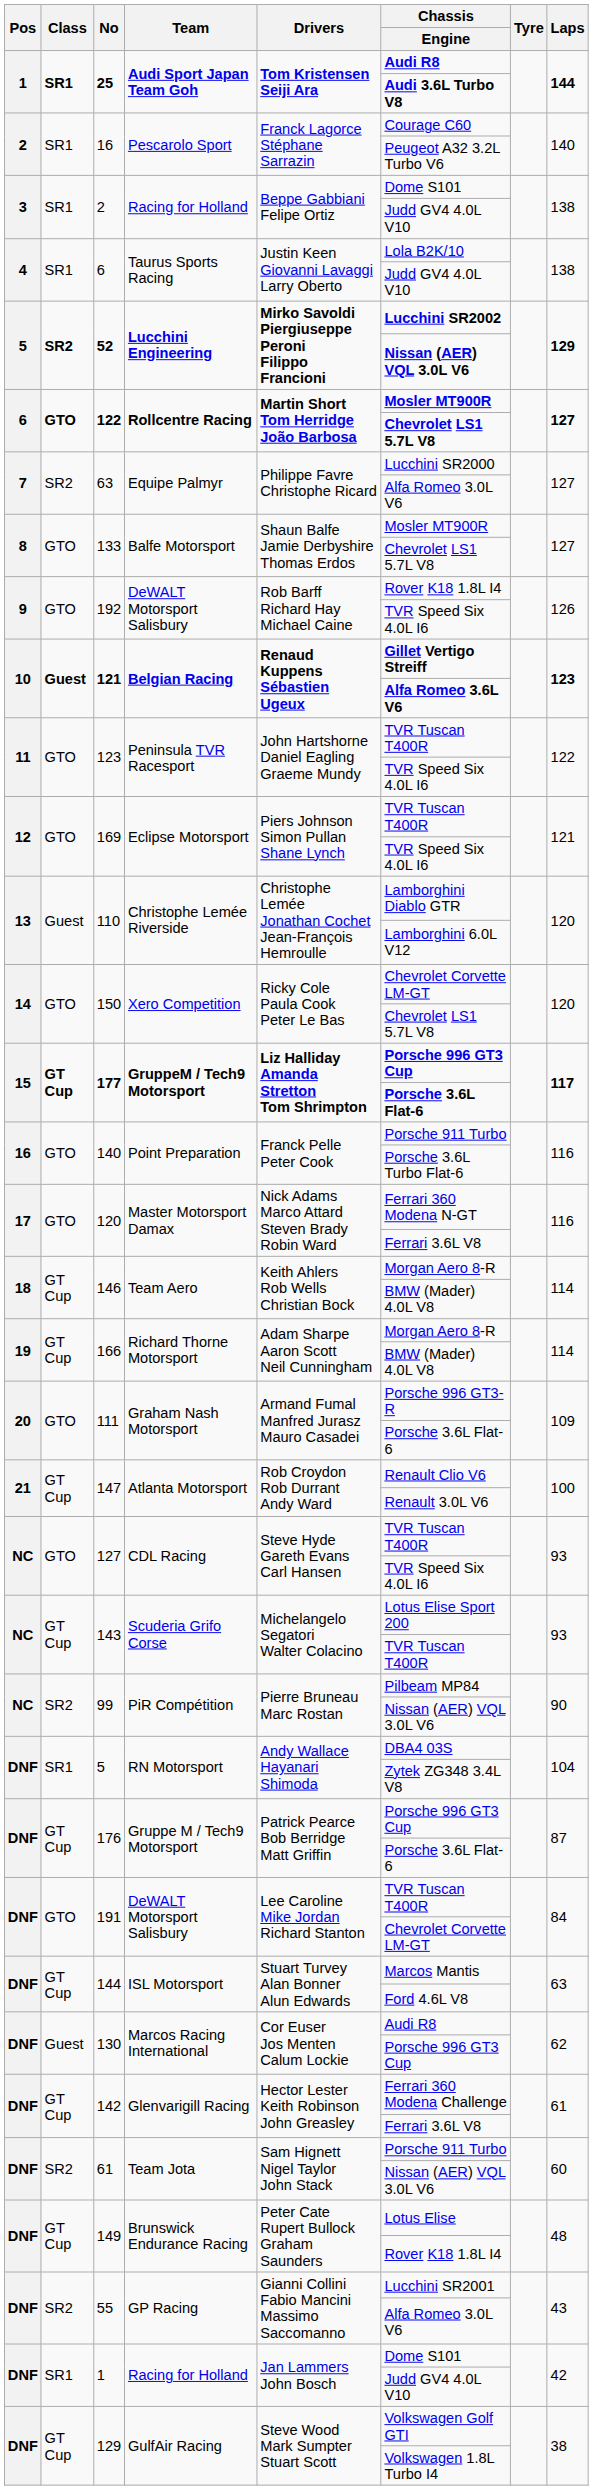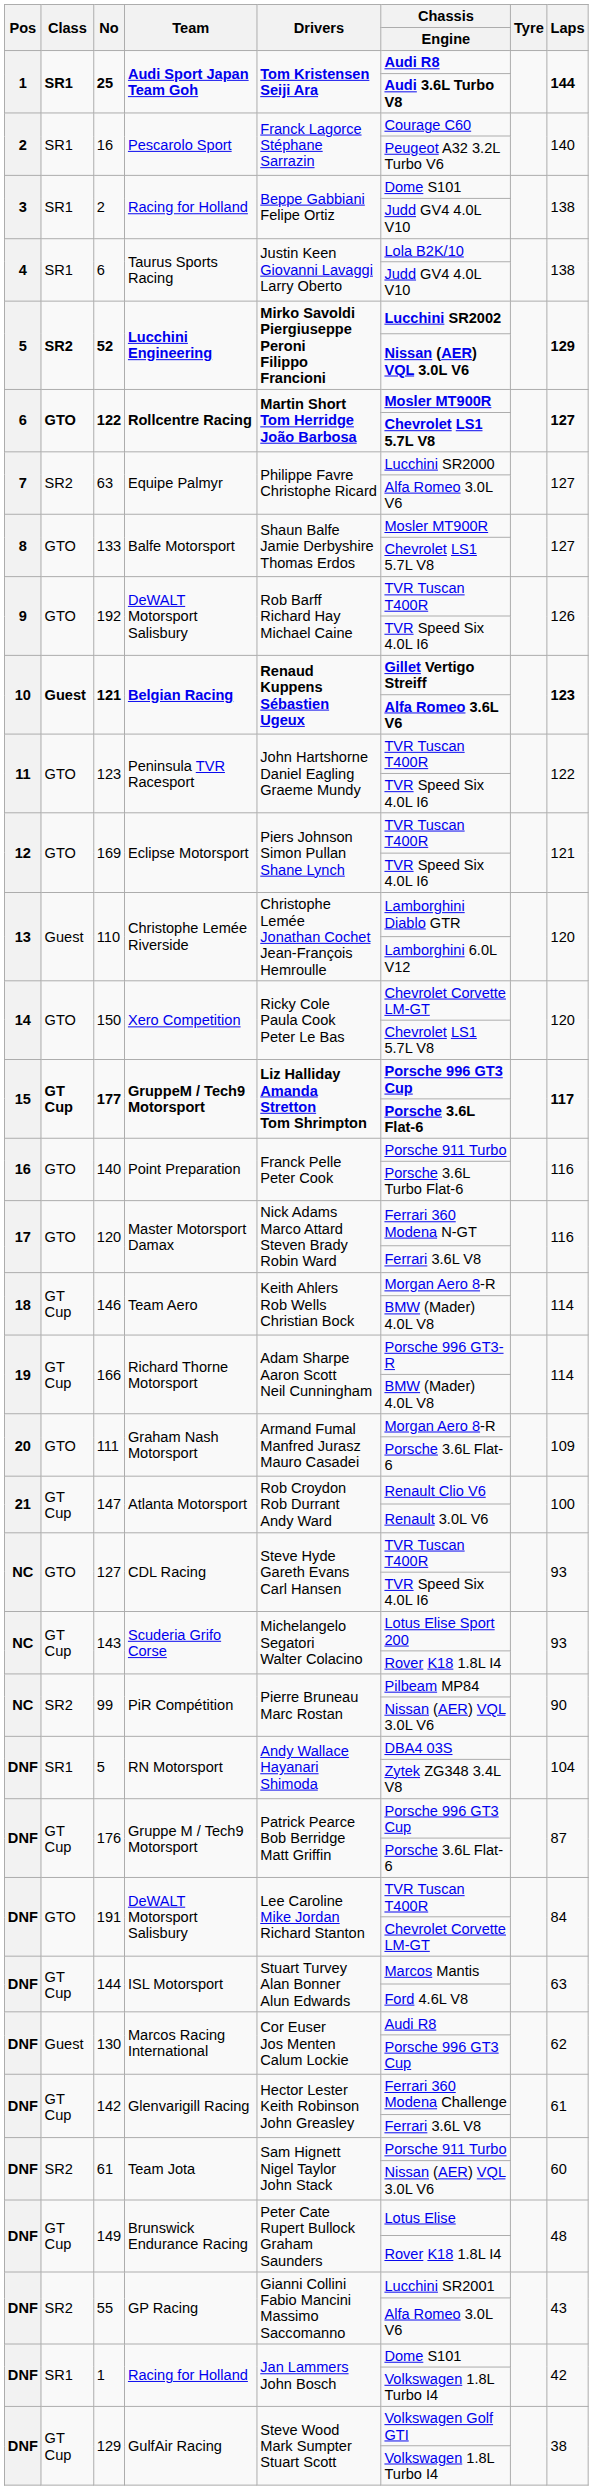(443, 588) Rover K18 1.8L I4 -> (425, 597) TVR Tuscan T400R
(440, 1331) Morgan Aero 8-R -> (444, 1355) Porsche 996 GT3-R
(444, 1401) Porsche 996 GT3-R -> (440, 1426) Morgan Aero 8-R
(425, 1654) TVR Tuscan T400R -> (443, 1662) Rover K18 1.8L I4
(433, 2387) Judd GV4 4.0L V10 -> (440, 2387) Volkswagen 1.8L Turbo I4
